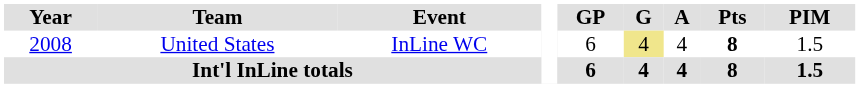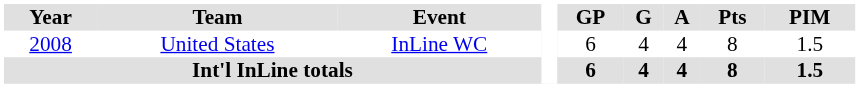(644, 43) khaki background -> (644, 43) no background
(732, 43) bold -> (732, 43) normal
